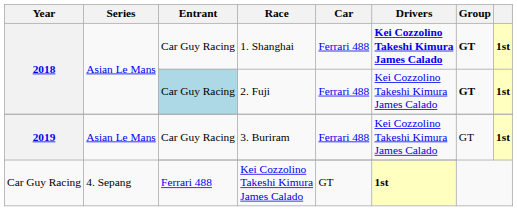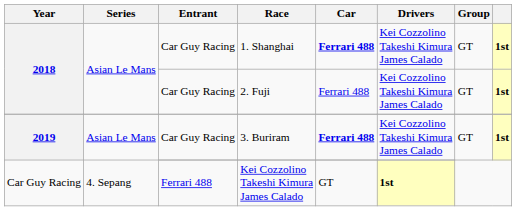(344, 46) normal -> (346, 46) bold
(414, 46) bold -> (416, 46) normal
(467, 46) bold -> (465, 46) normal
(198, 92) lightblue background -> (198, 92) no background
(467, 92) bold -> (465, 92) normal
(344, 137) normal -> (346, 137) bold
